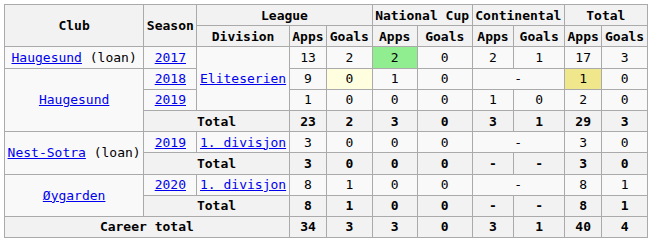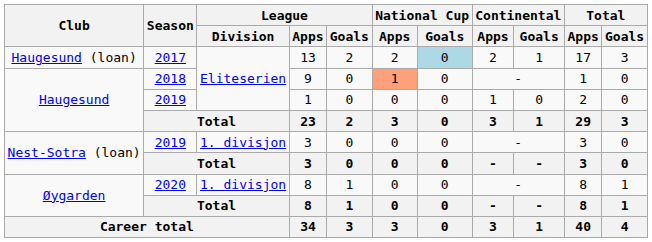(395, 57) lightgreen background -> (395, 57) no background
(445, 57) no background -> (445, 57) lightblue background
(349, 79) lightyellow background -> (349, 79) no background
(395, 79) no background -> (395, 79) lightsalmon background
(583, 79) khaki background -> (583, 79) no background
